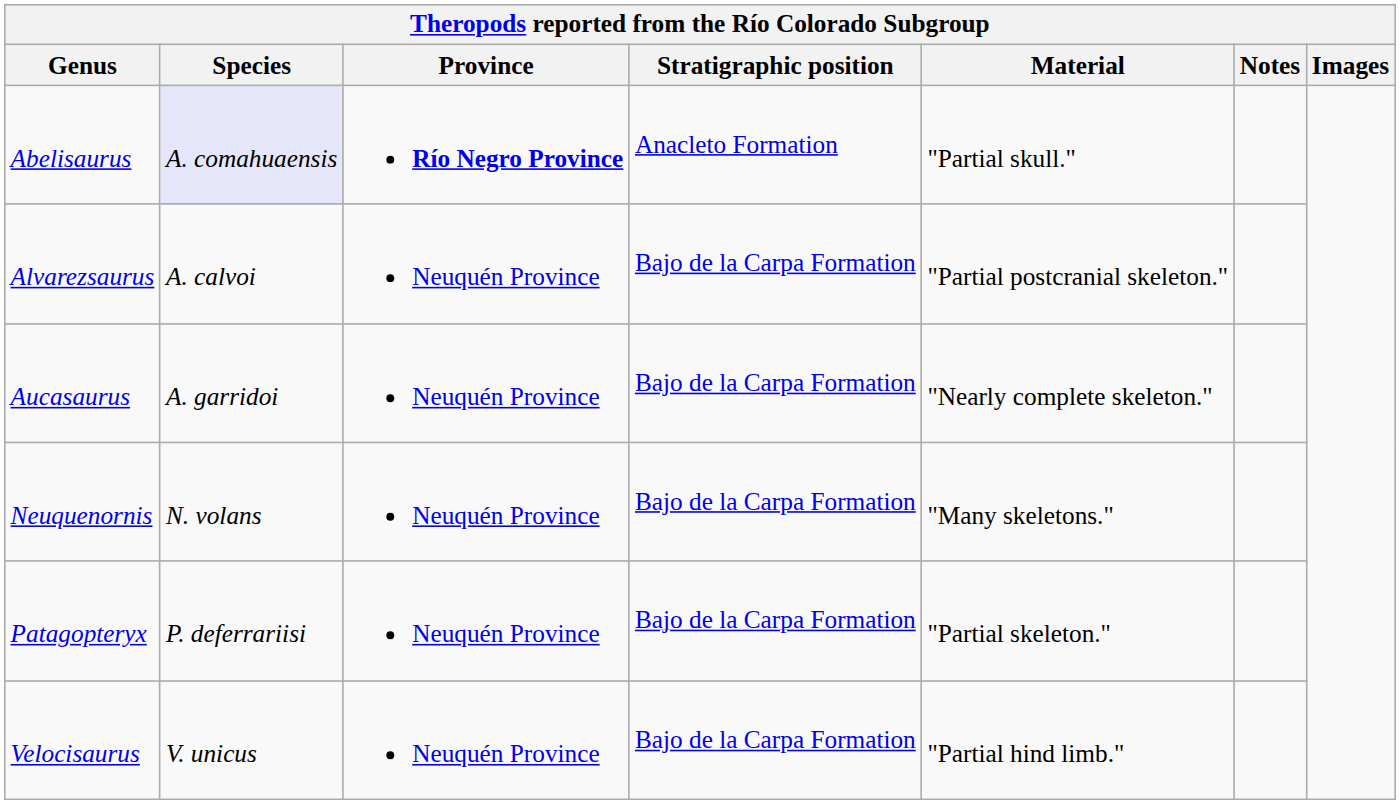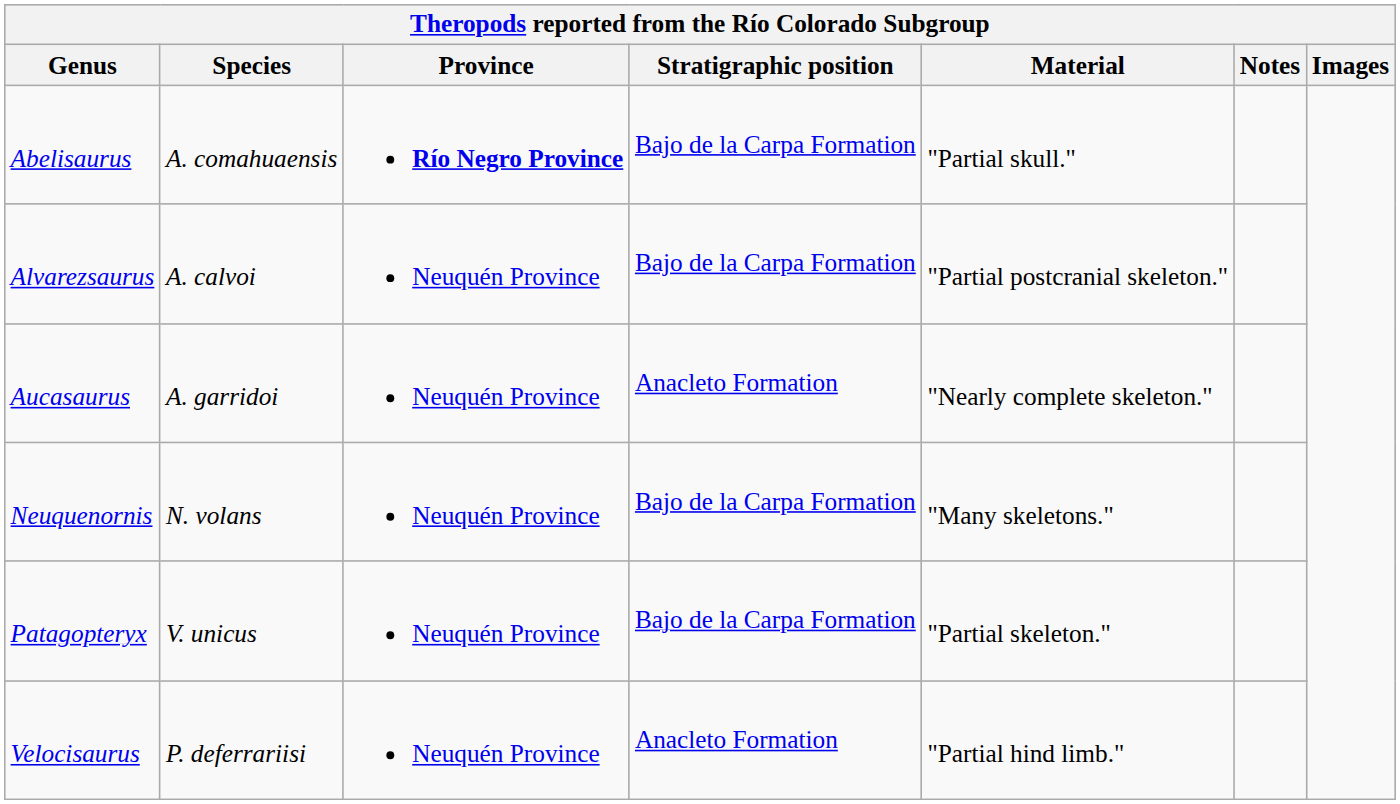(252, 158) lavender background -> (252, 158) no background
(736, 144) Anacleto Formation -> (775, 144) Bajo de la Carpa Formation
(775, 382) Bajo de la Carpa Formation -> (736, 382) Anacleto Formation
(236, 634) P. deferrariisi -> (211, 634) V. unicus
(211, 753) V. unicus -> (236, 753) P. deferrariisi
(775, 739) Bajo de la Carpa Formation -> (736, 739) Anacleto Formation
